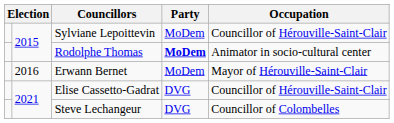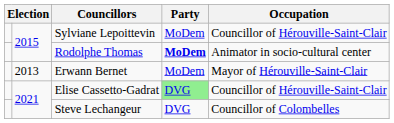(27, 71) 2016 -> (27, 71) 2013
(178, 90) no background -> (178, 90) lightgreen background
